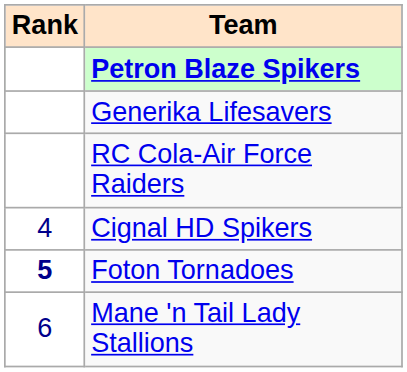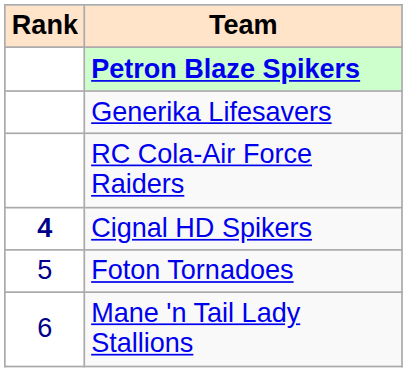(45, 227) normal -> (45, 227) bold
(45, 270) bold -> (45, 270) normal
